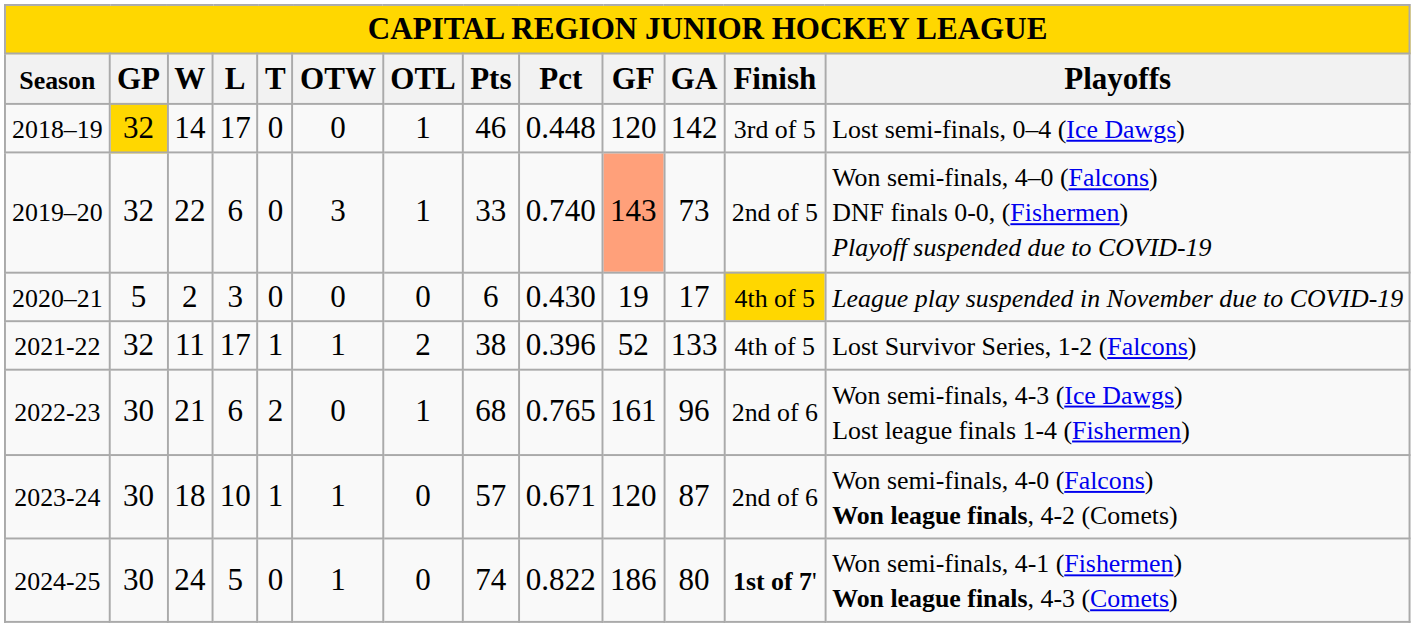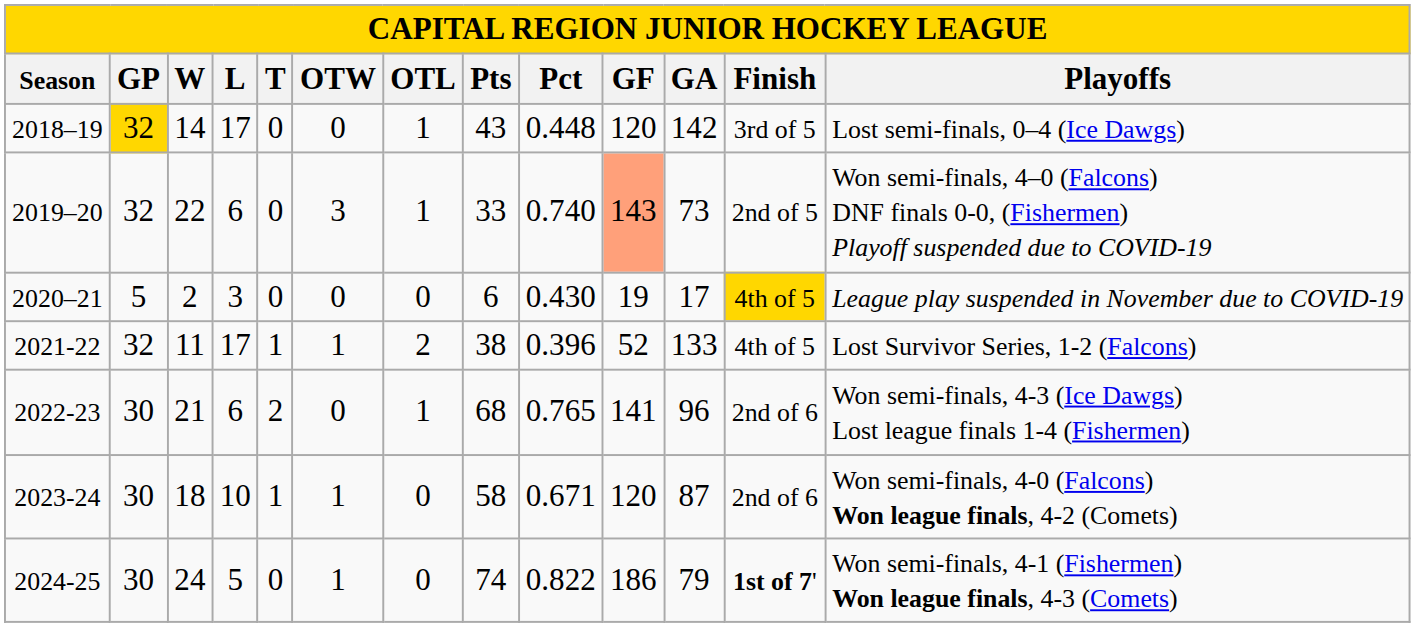(491, 127) 46 -> (491, 127) 43
(633, 411) 161 -> (633, 411) 141
(491, 495) 57 -> (491, 495) 58
(694, 580) 80 -> (694, 580) 79
